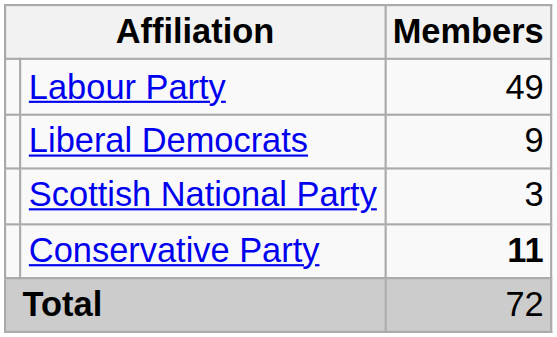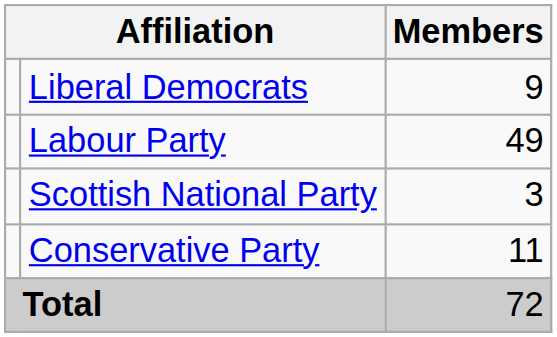rows swapped: (127, 86) <-> (168, 140)
(526, 250) bold -> (526, 250) normal
